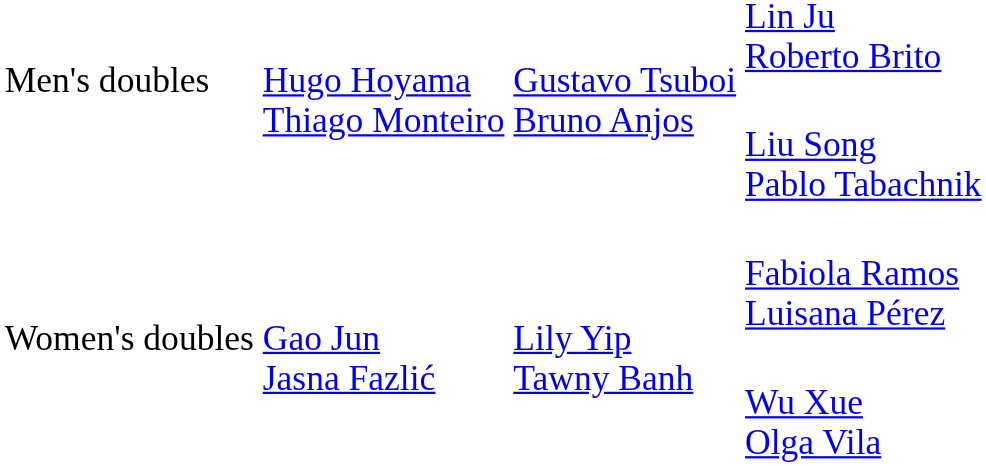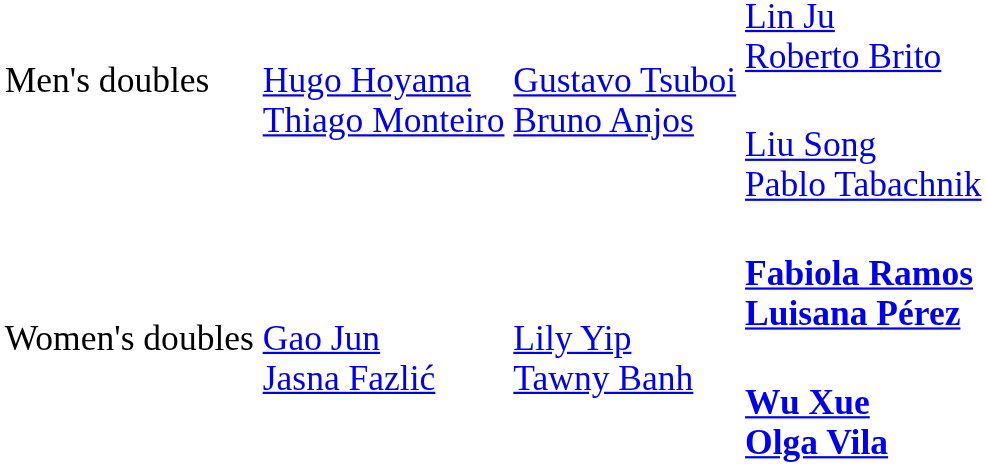(852, 293) normal -> (859, 293) bold
(813, 422) normal -> (817, 422) bold
